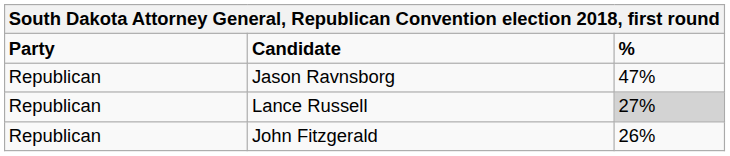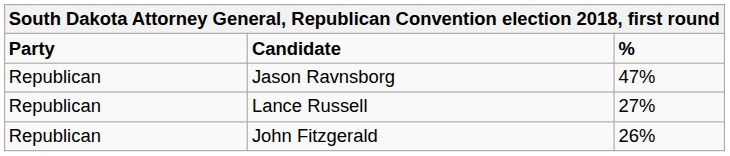(637, 106) lightgrey background -> (637, 106) no background
